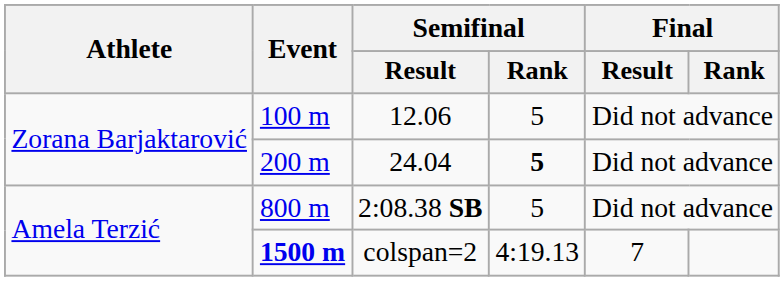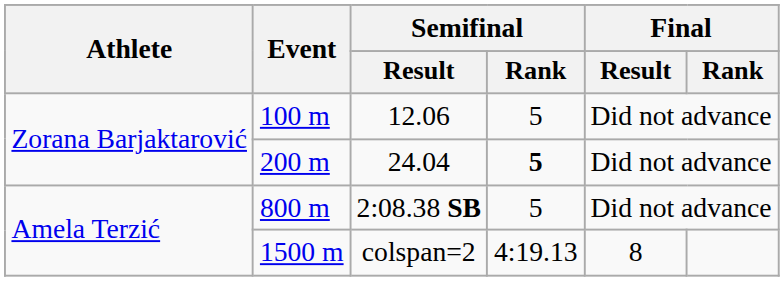(303, 253) bold -> (302, 253) normal
(637, 253) 7 -> (636, 253) 8
